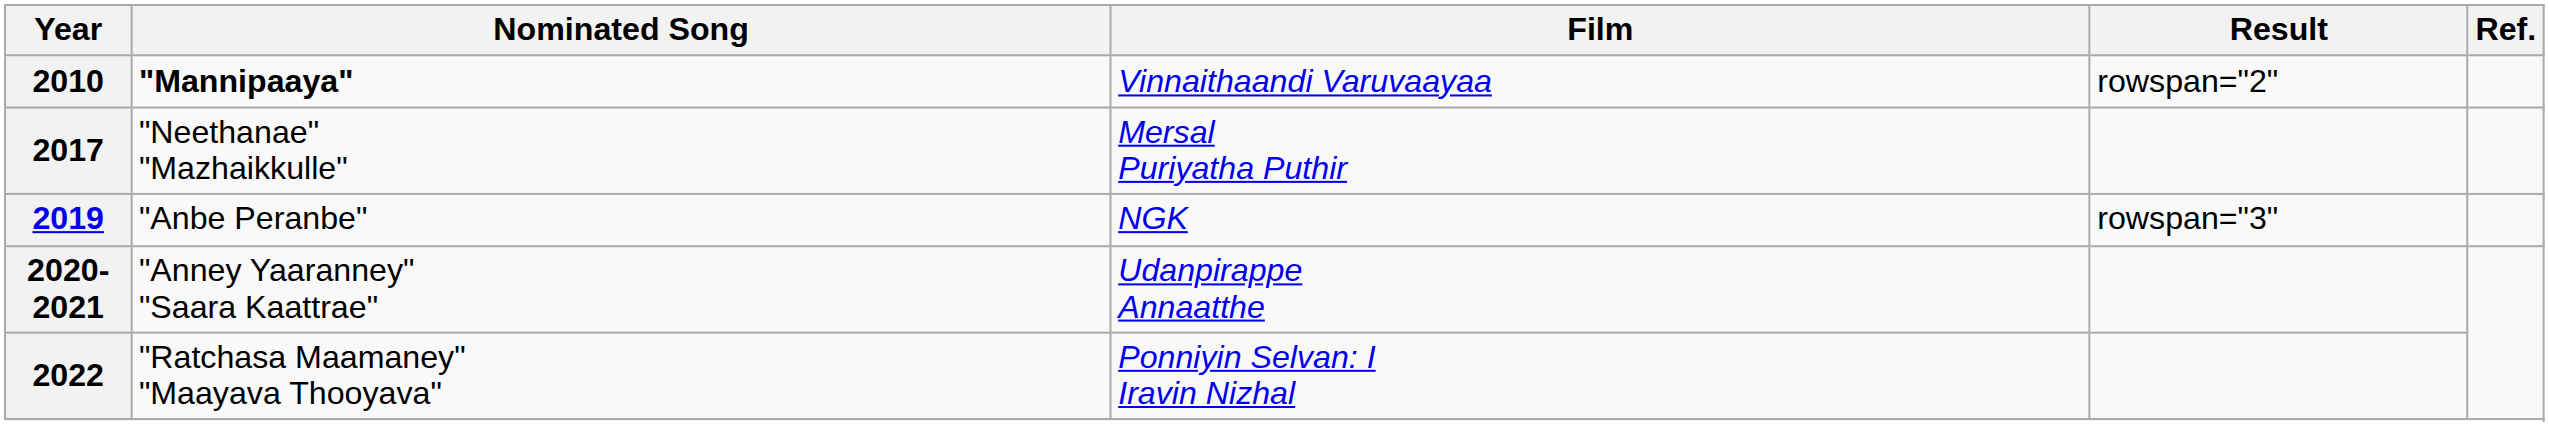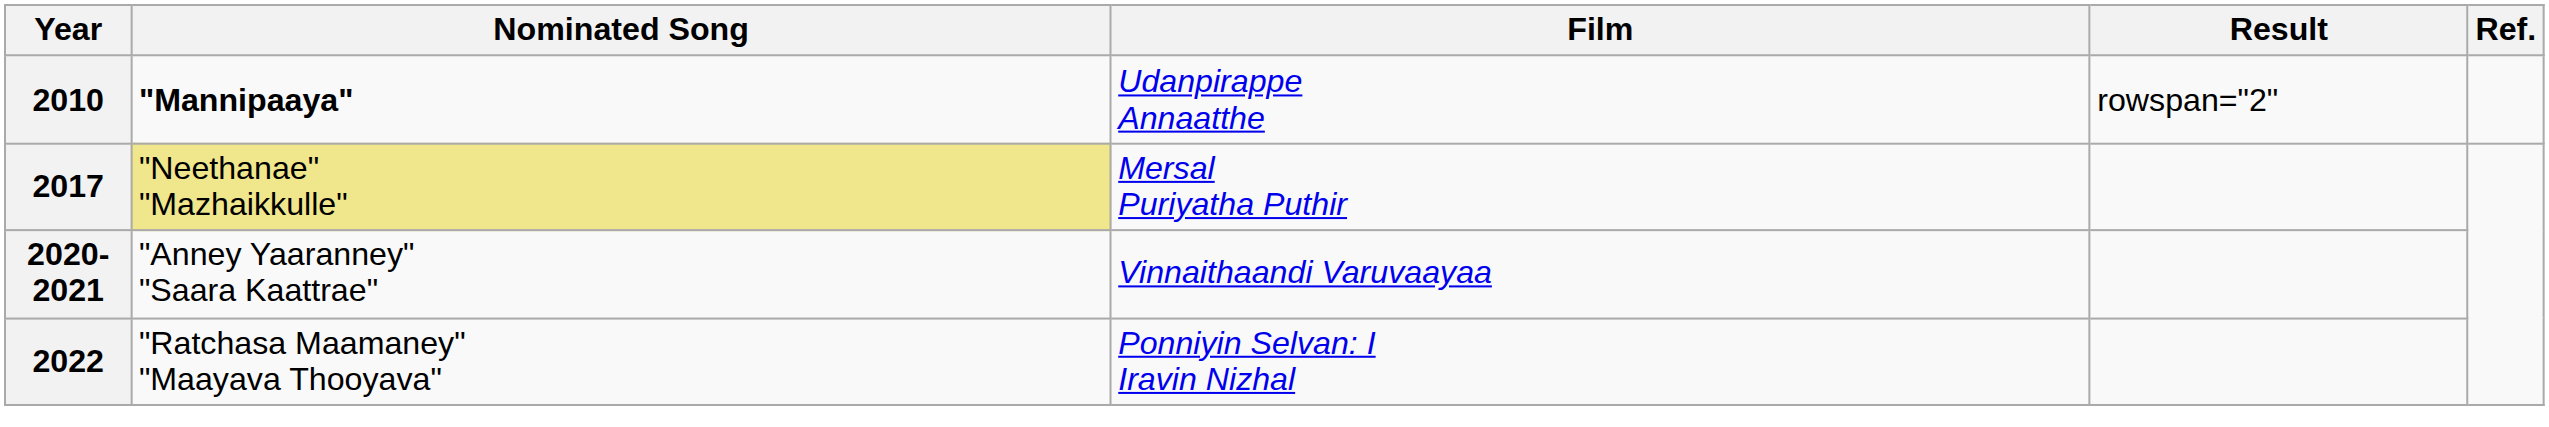(1305, 81) Vinnaithaandi Varuvaayaa -> (1210, 99) Udanpirappe Annaatthe
(243, 150) no background -> (243, 186) khaki background
- row: (68, 219)
(1210, 288) Udanpirappe Annaatthe -> (1305, 273) Vinnaithaandi Varuvaayaa
